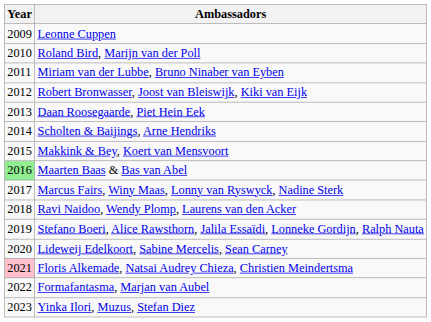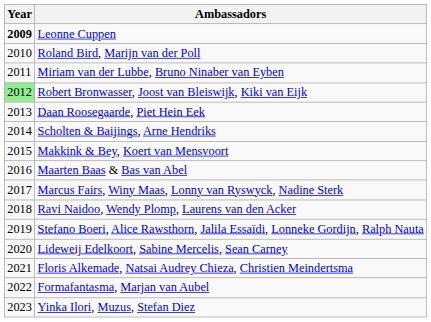(20, 33) normal -> (20, 33) bold
(20, 92) no background -> (20, 92) lightgreen background
(20, 170) lightgreen background -> (20, 170) no background
(20, 268) pink background -> (20, 268) no background
